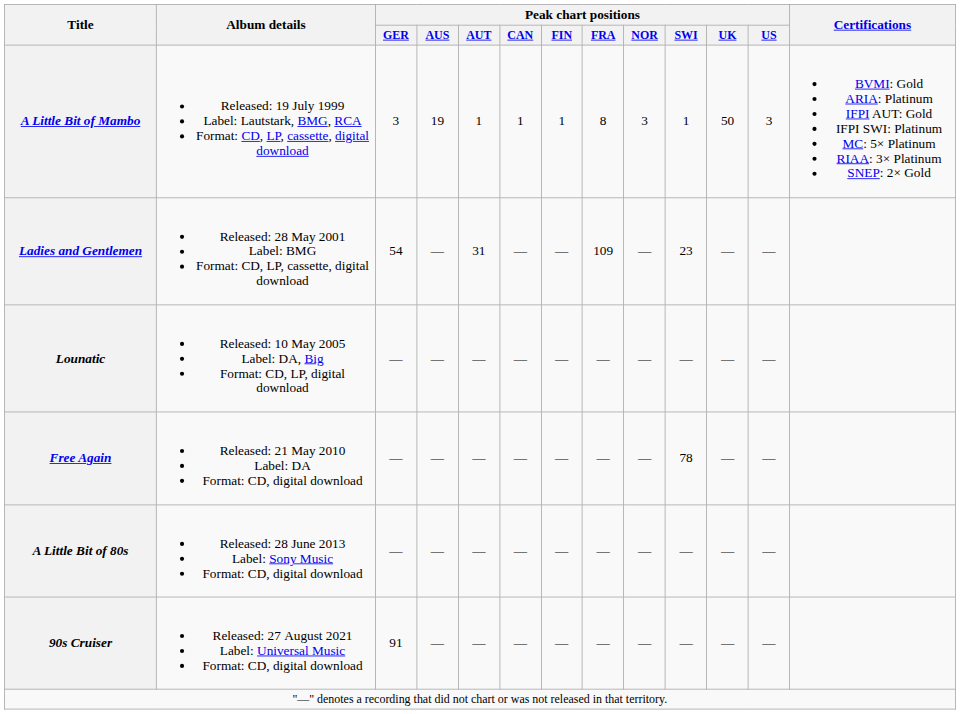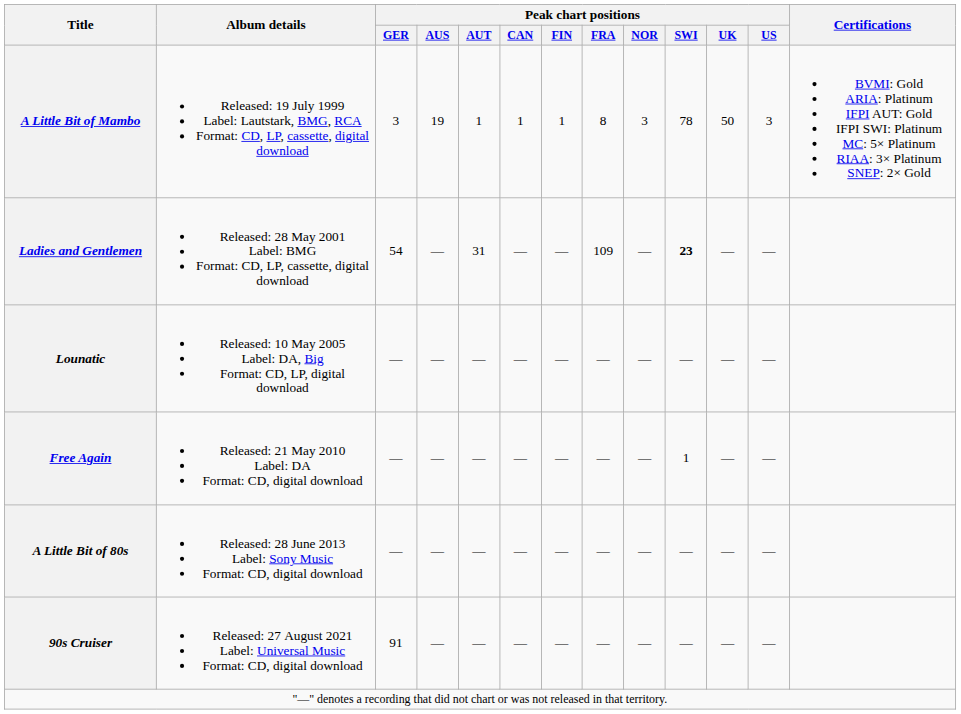(686, 121) 1 -> (686, 121) 78
(686, 251) normal -> (686, 251) bold
(686, 458) 78 -> (686, 458) 1
